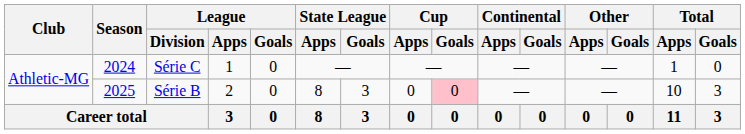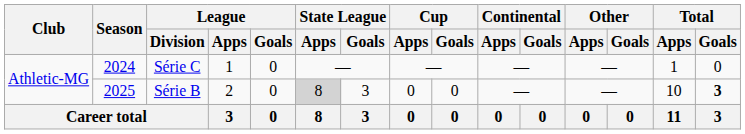(318, 91) no background -> (318, 91) lightgrey background
(455, 91) pink background -> (455, 91) no background
(718, 91) normal -> (718, 91) bold
